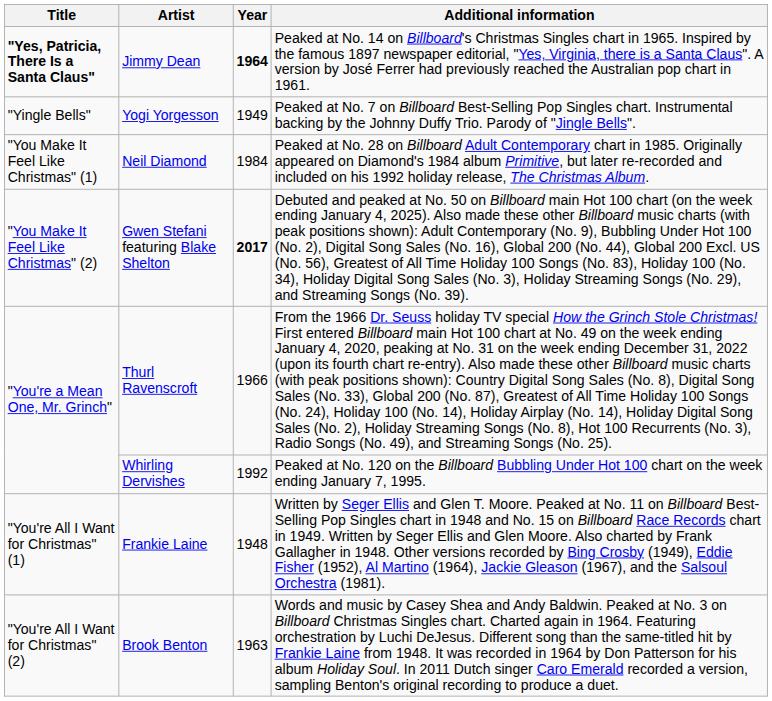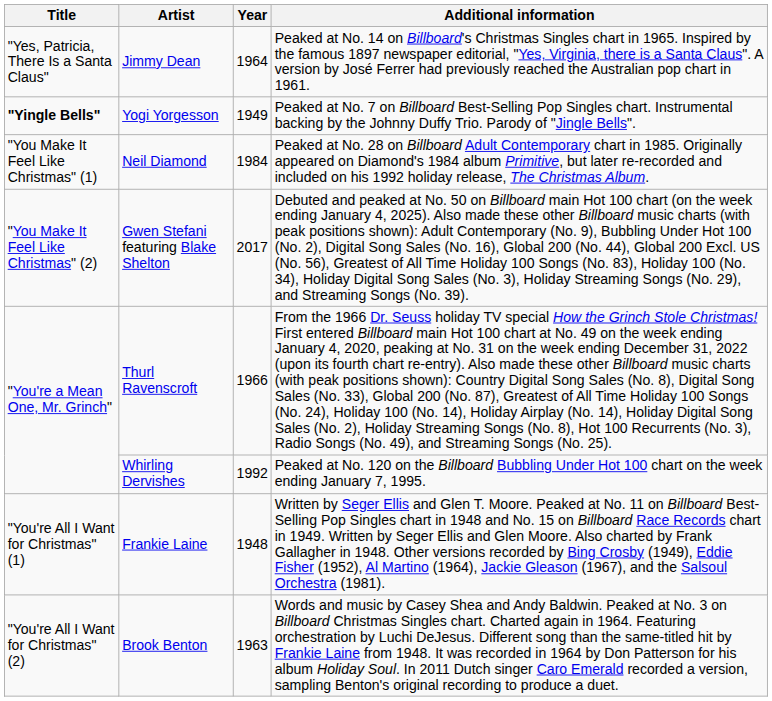(54, 61) bold -> (60, 61) normal
(252, 61) bold -> (252, 61) normal
(49, 115) normal -> (54, 115) bold
(252, 247) bold -> (252, 247) normal
